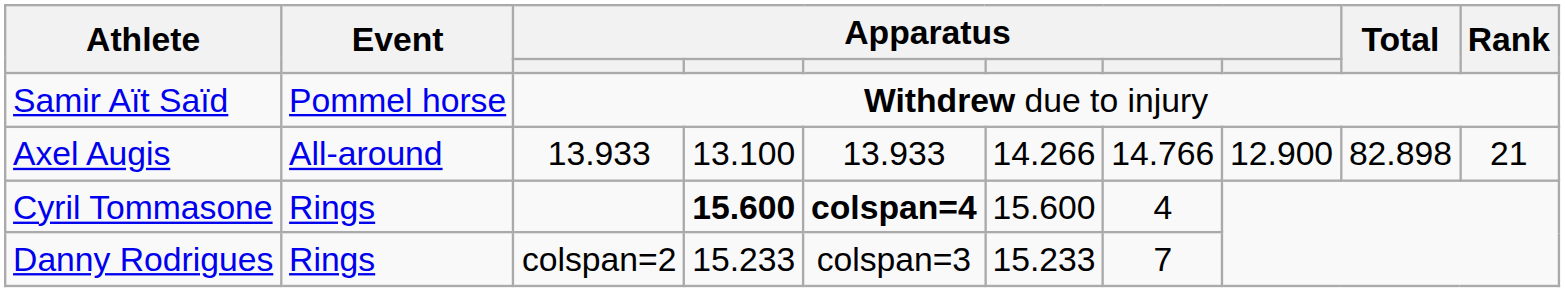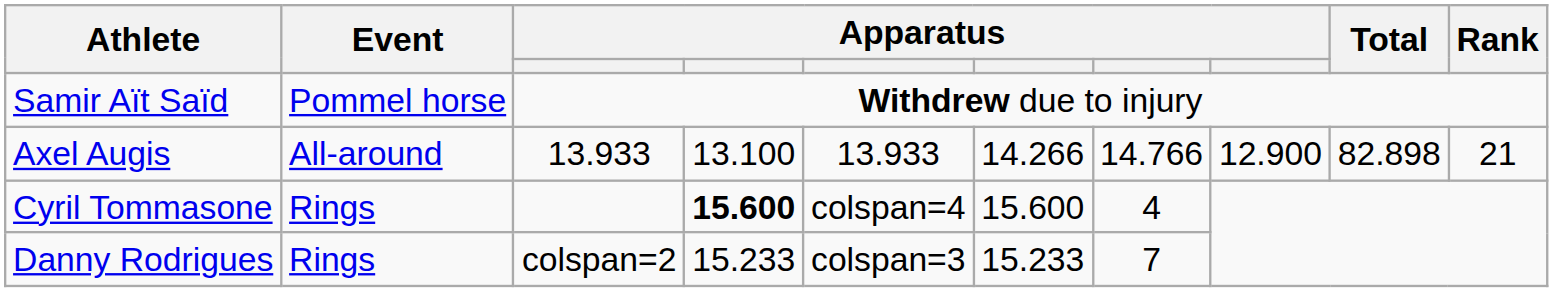(894, 207) bold -> (888, 207) normal
